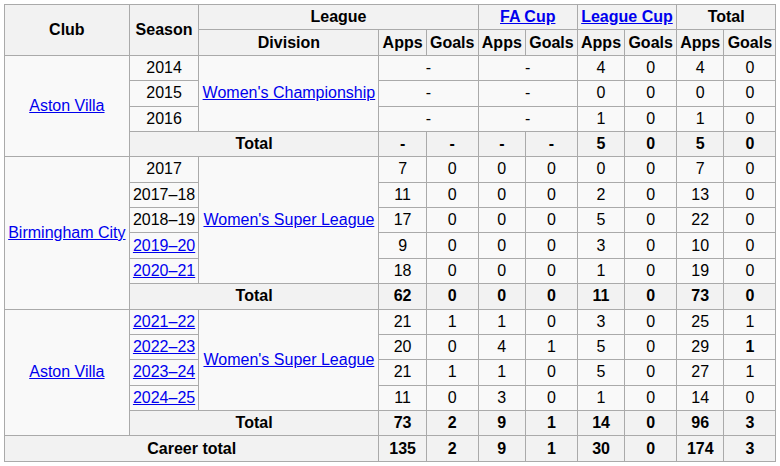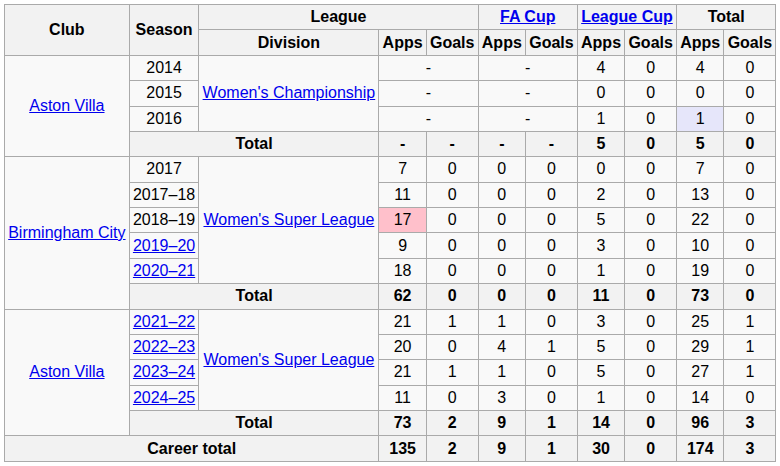(700, 118) no background -> (700, 118) lavender background
(403, 220) no background -> (403, 220) pink background
(750, 347) bold -> (750, 347) normal
